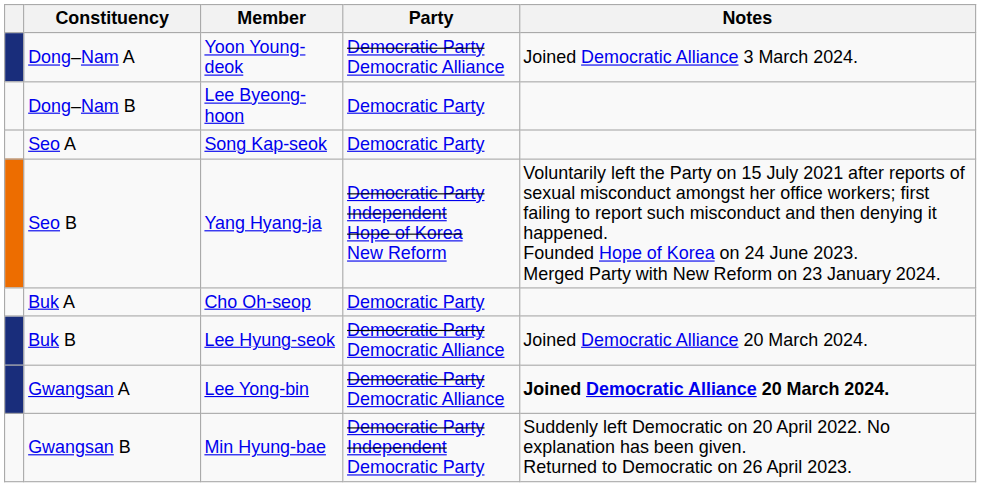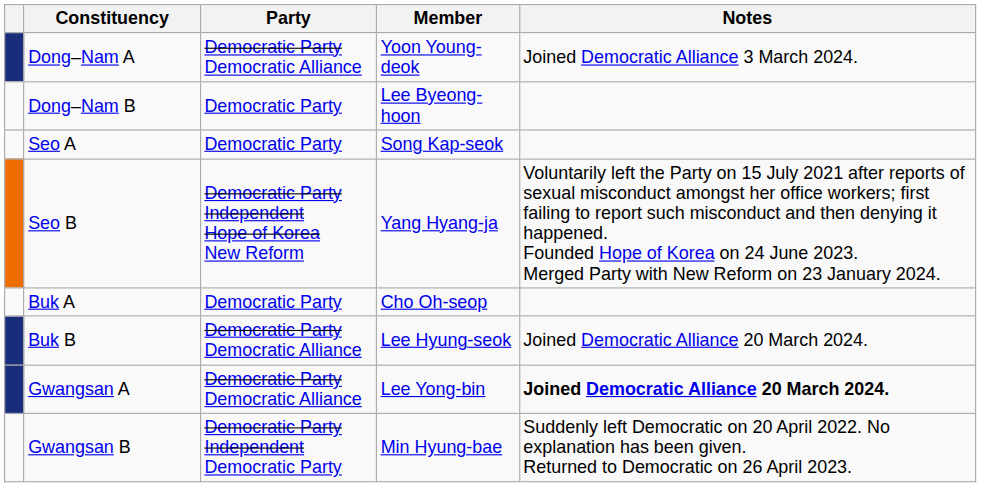columns swapped: (272, 18) <-> (431, 18)
